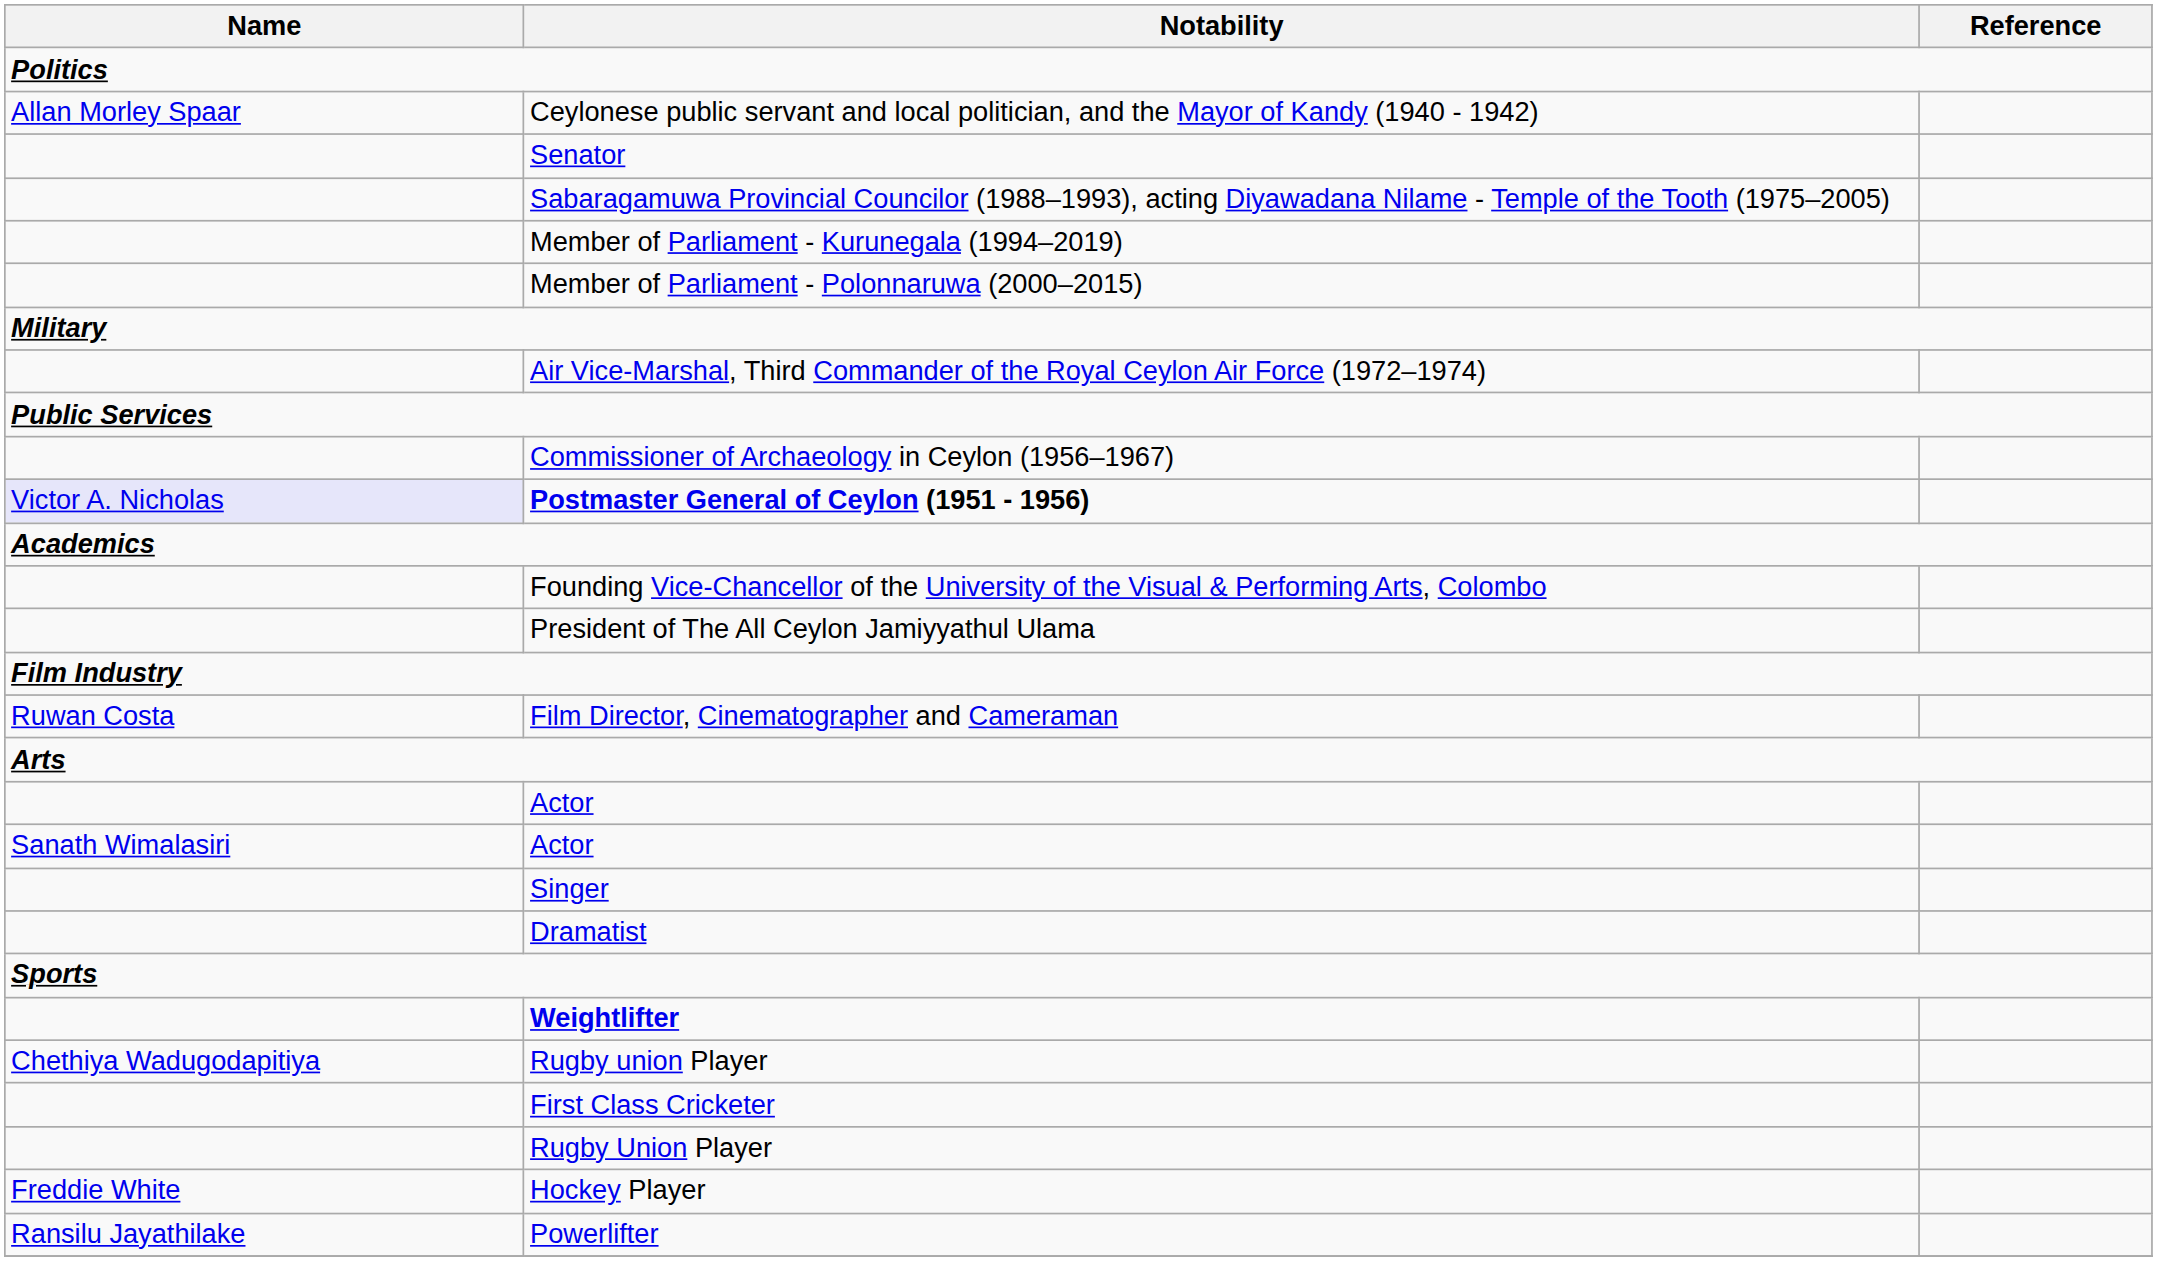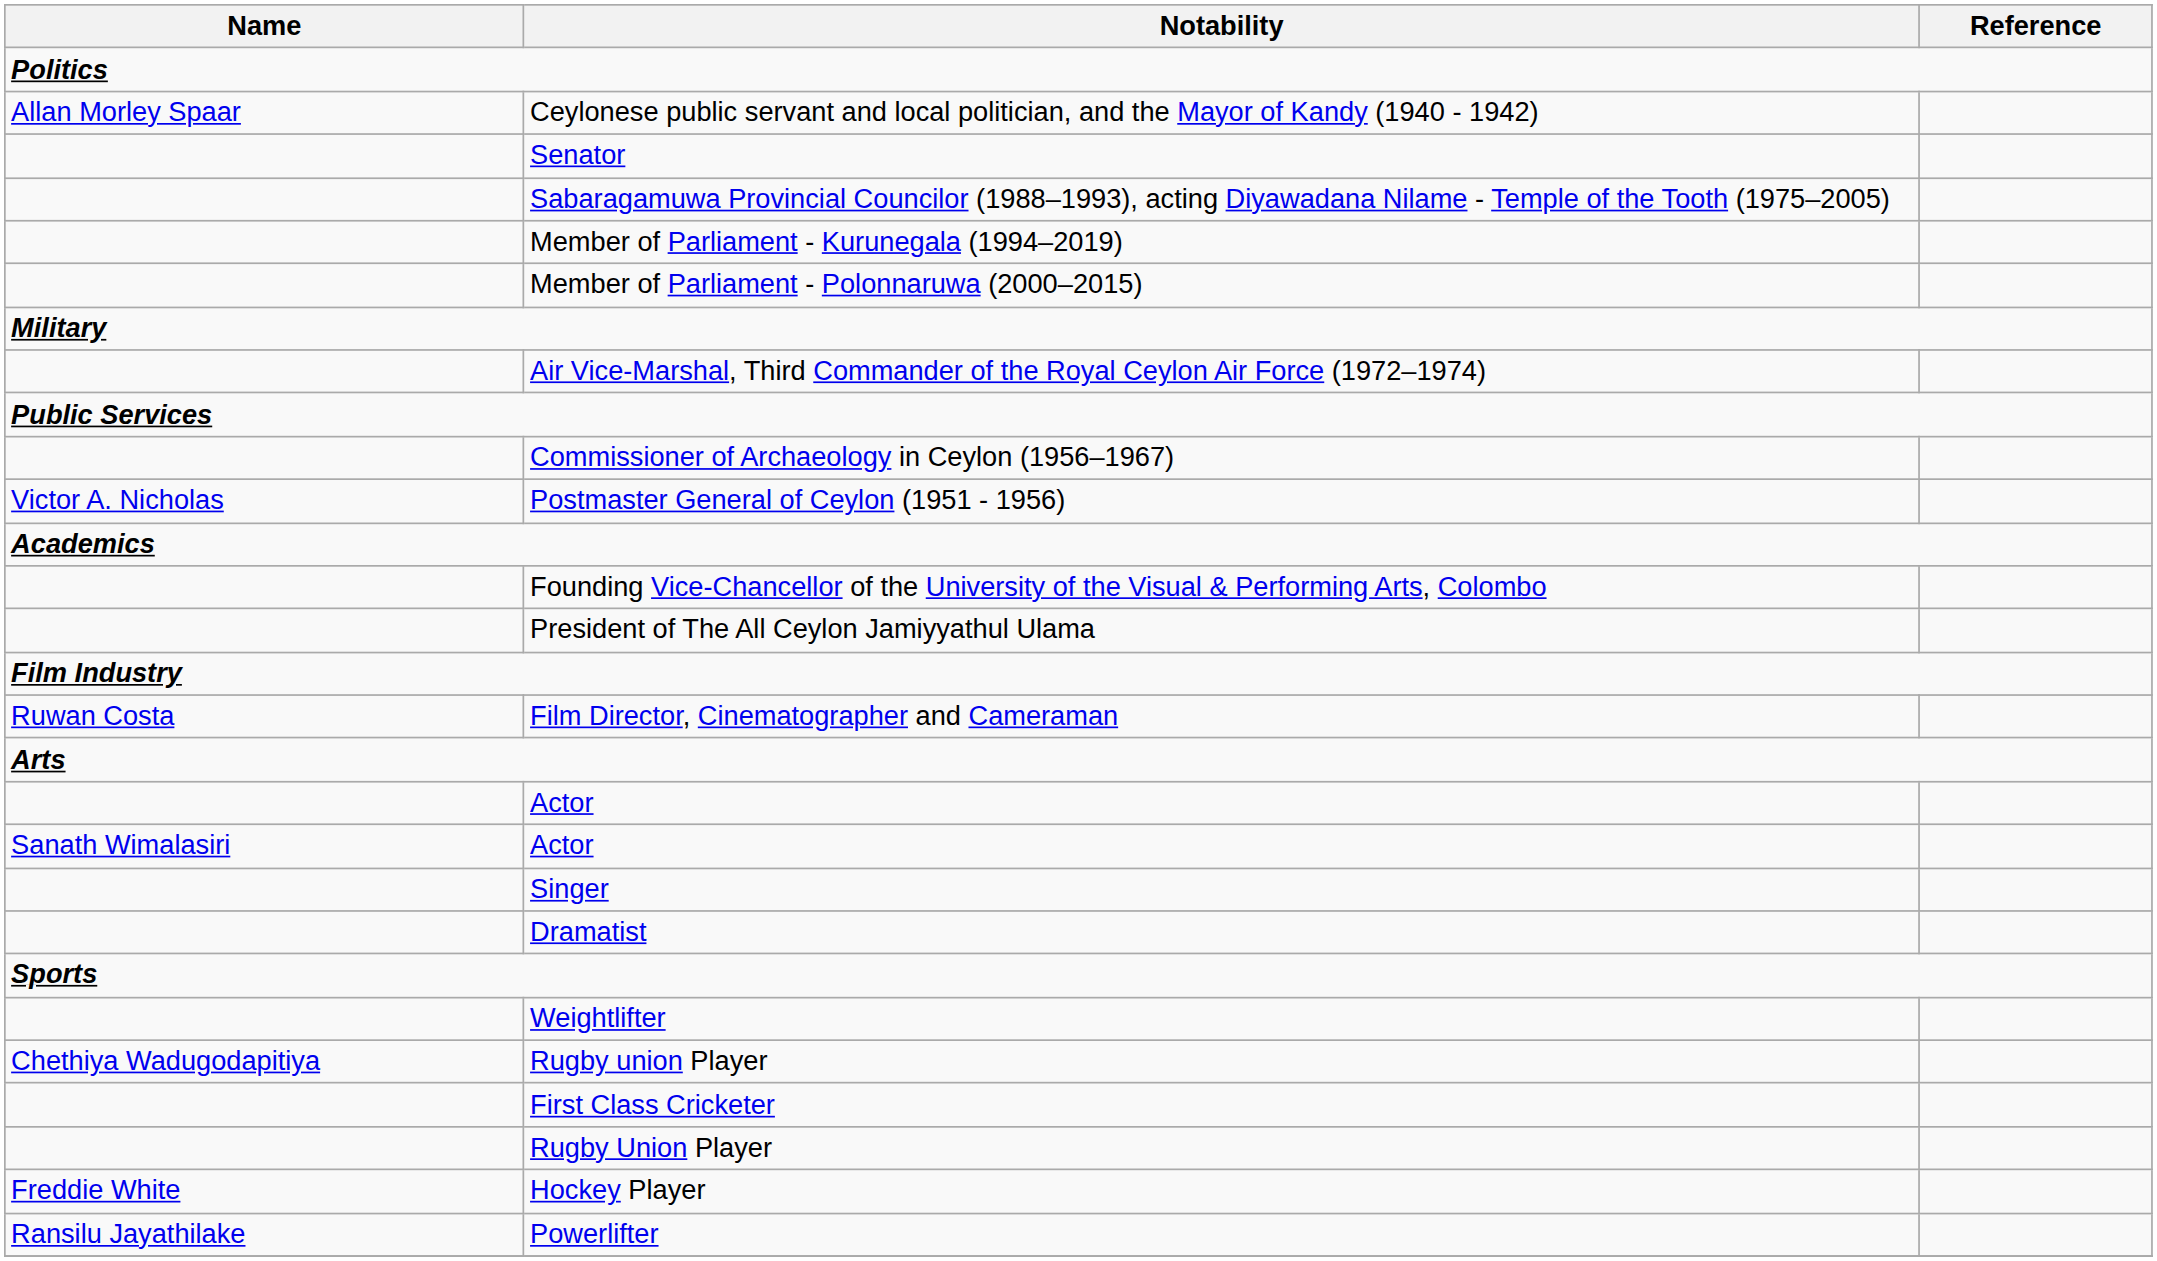(117, 500) lavender background -> (117, 500) no background
(810, 500) bold -> (798, 500) normal
(605, 1018) bold -> (598, 1018) normal
